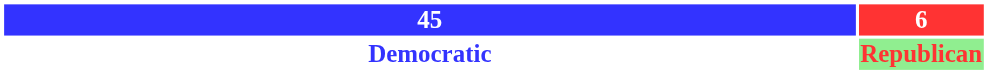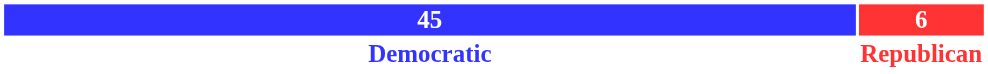(921, 53) lightgreen background -> (921, 53) no background
